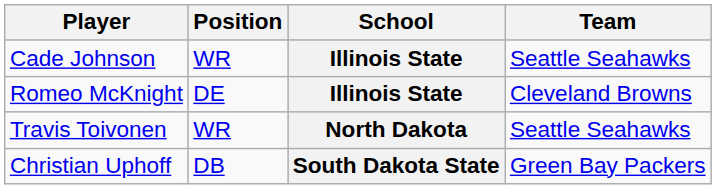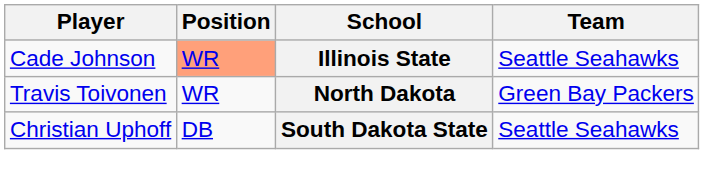(212, 58) no background -> (200, 58) lightsalmon background
- row: (96, 93)
(600, 129) Seattle Seahawks -> (596, 93) Green Bay Packers
(608, 165) Green Bay Packers -> (589, 129) Seattle Seahawks
